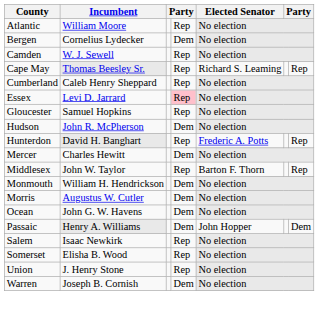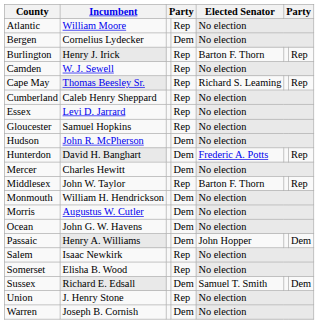+ row: (29, 54)
(182, 97) pink background -> (182, 112) no background
(182, 140) Rep -> (184, 155) Dem
+ row: (21, 283)
